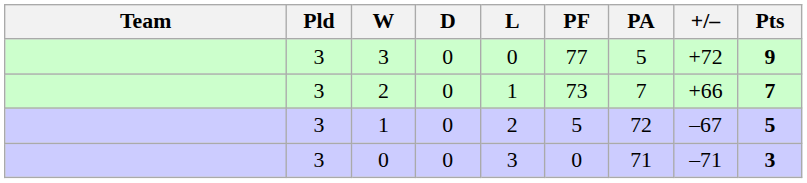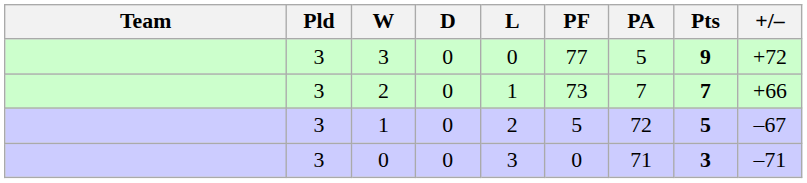columns swapped: (706, 21) <-> (770, 21)
